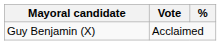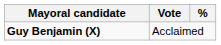(51, 31) normal -> (54, 31) bold
